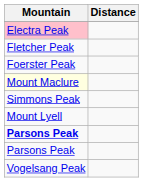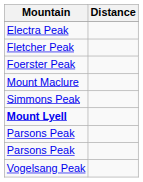(38, 30) pink background -> (38, 30) no background
(43, 82) lightyellow background -> (43, 82) no background
(34, 116) normal -> (37, 116) bold
(43, 133) bold -> (41, 133) normal
